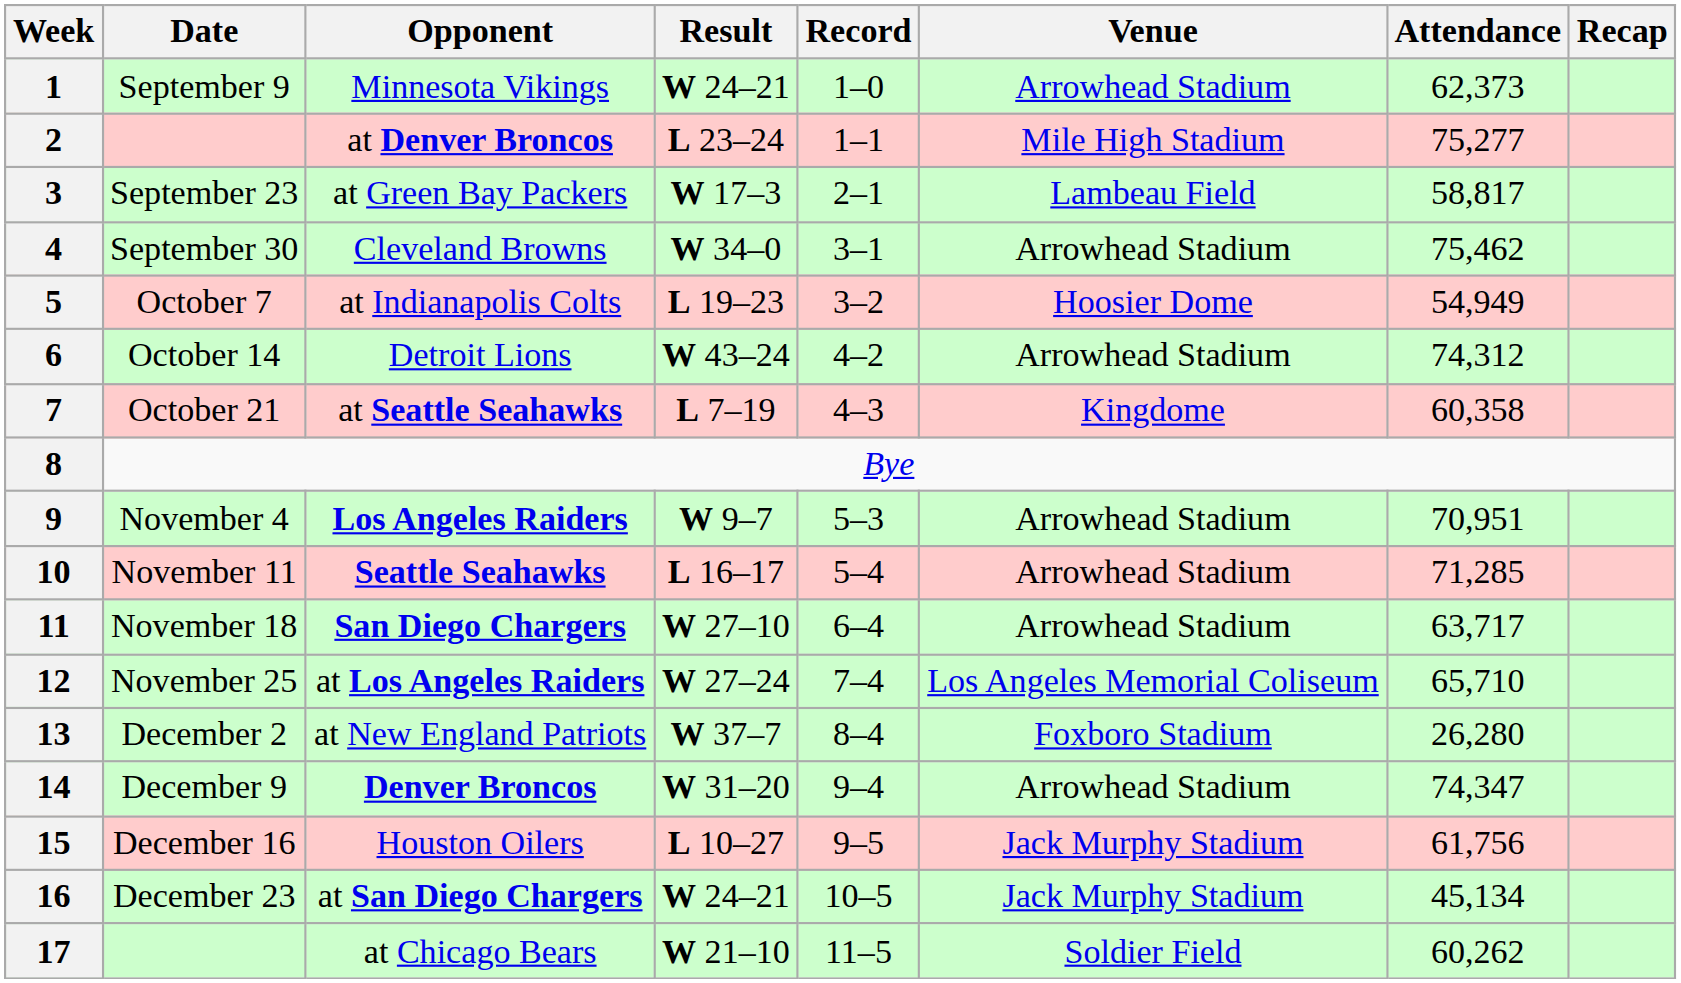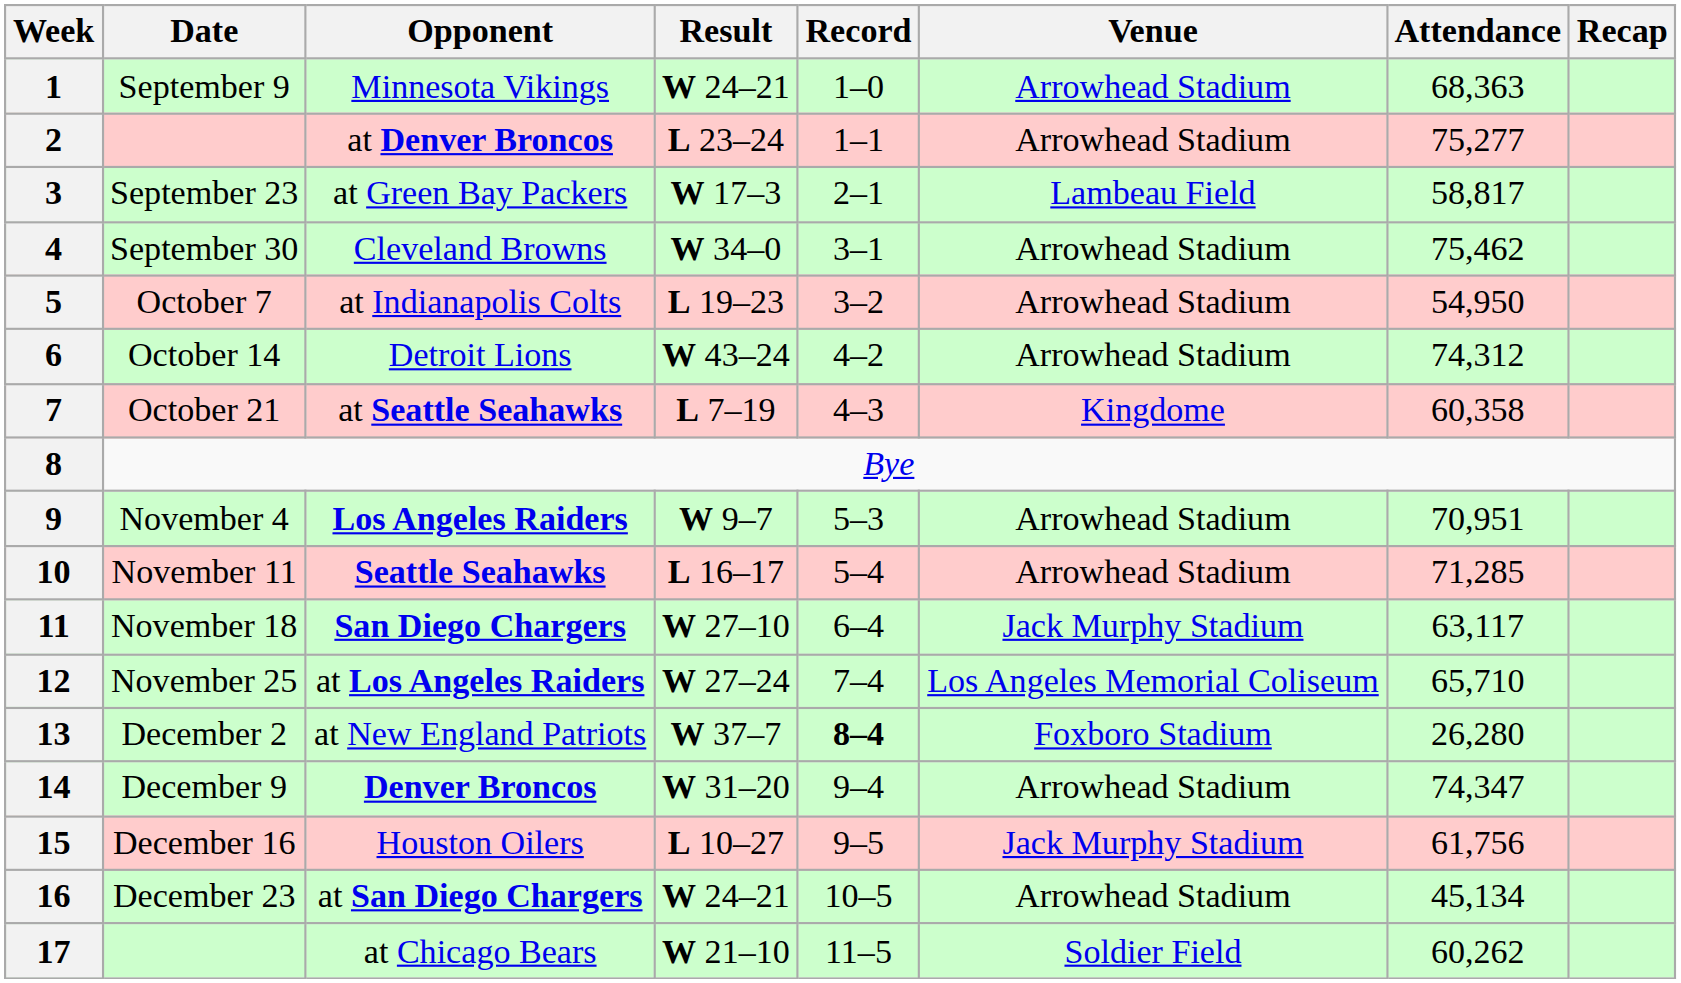(1478, 85) 62,373 -> (1478, 85) 68,363
(1153, 139) Mile High Stadium -> (1153, 139) Arrowhead Stadium
(1153, 301) Hoosier Dome -> (1153, 301) Arrowhead Stadium
(1478, 301) 54,949 -> (1478, 301) 54,950
(1153, 626) Arrowhead Stadium -> (1153, 626) Jack Murphy Stadium
(1478, 626) 63,717 -> (1478, 626) 63,117
(858, 734) normal -> (858, 734) bold
(1153, 896) Jack Murphy Stadium -> (1153, 896) Arrowhead Stadium
